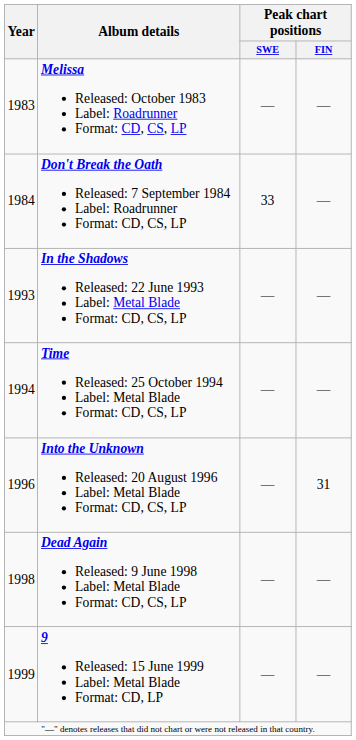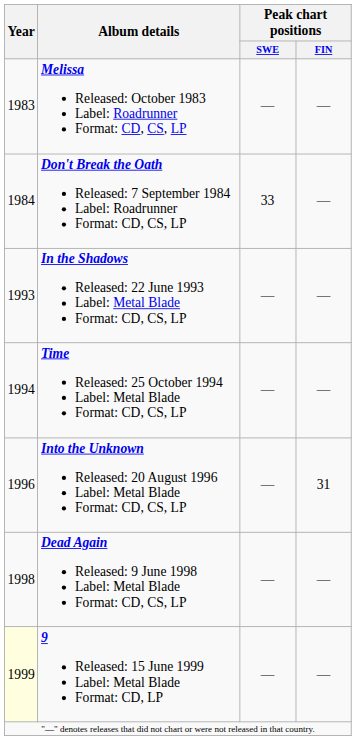(21, 674) no background -> (21, 674) lightyellow background
